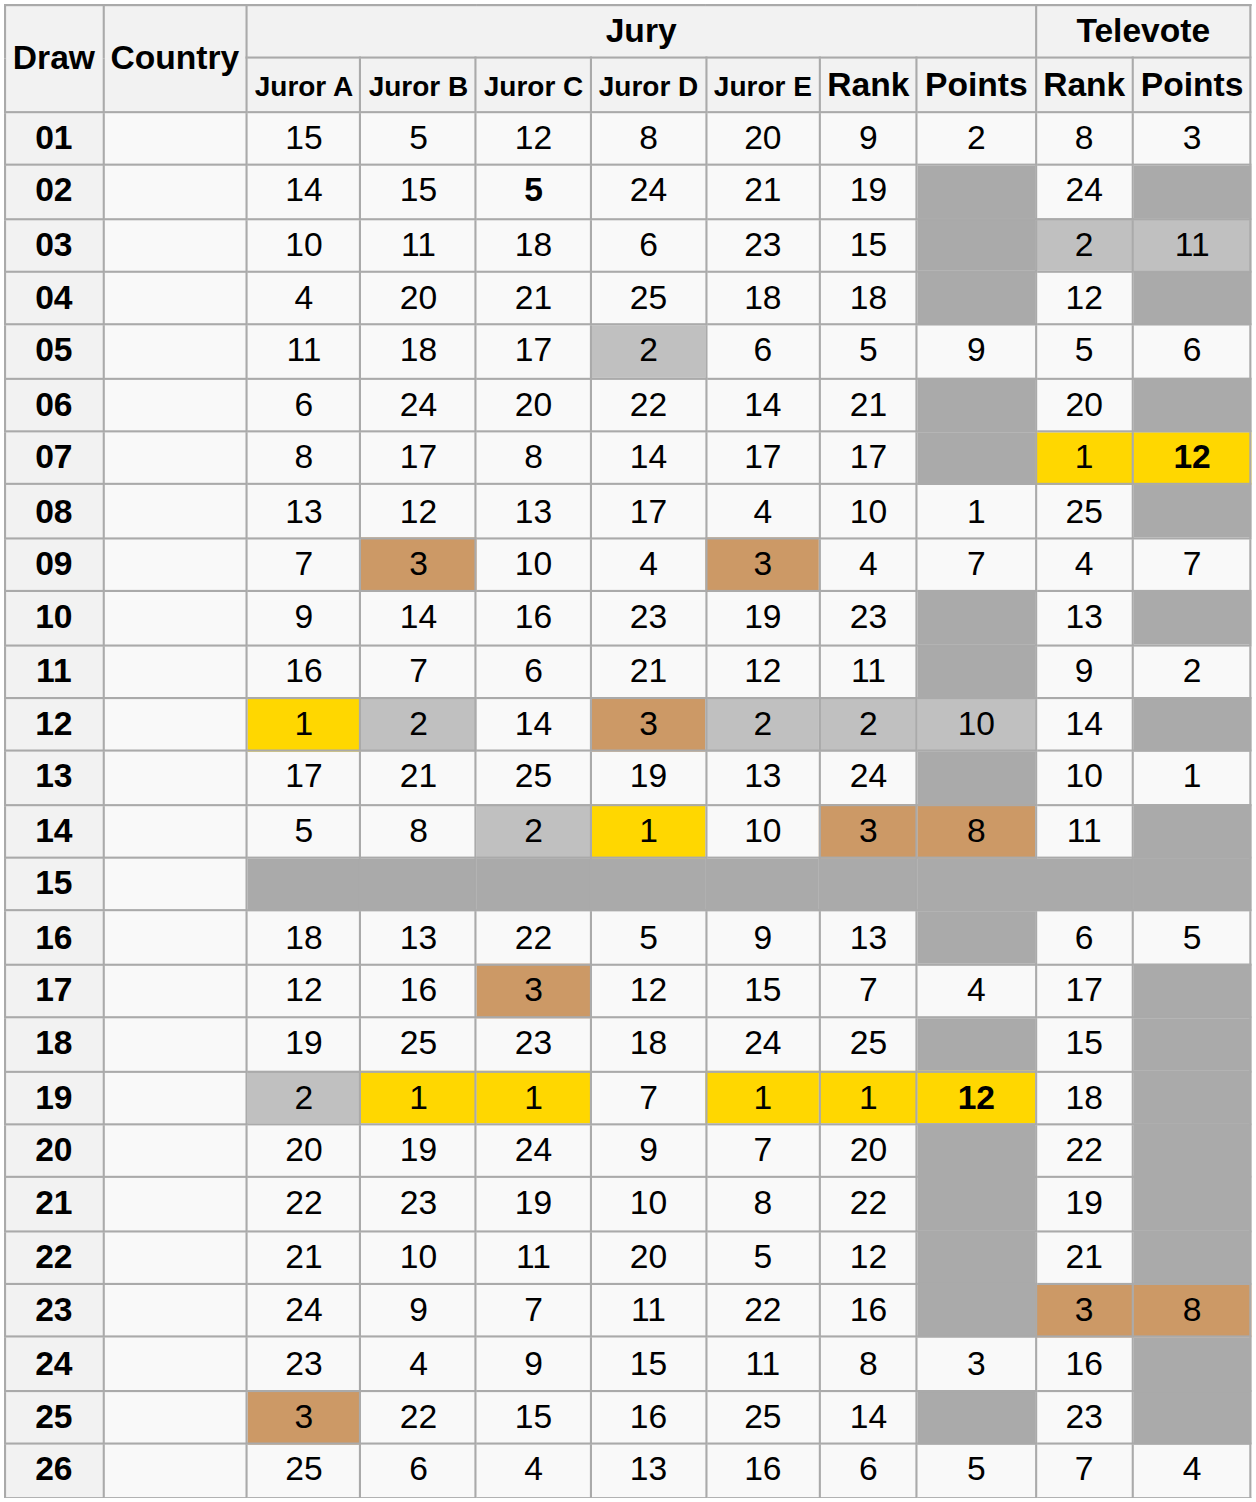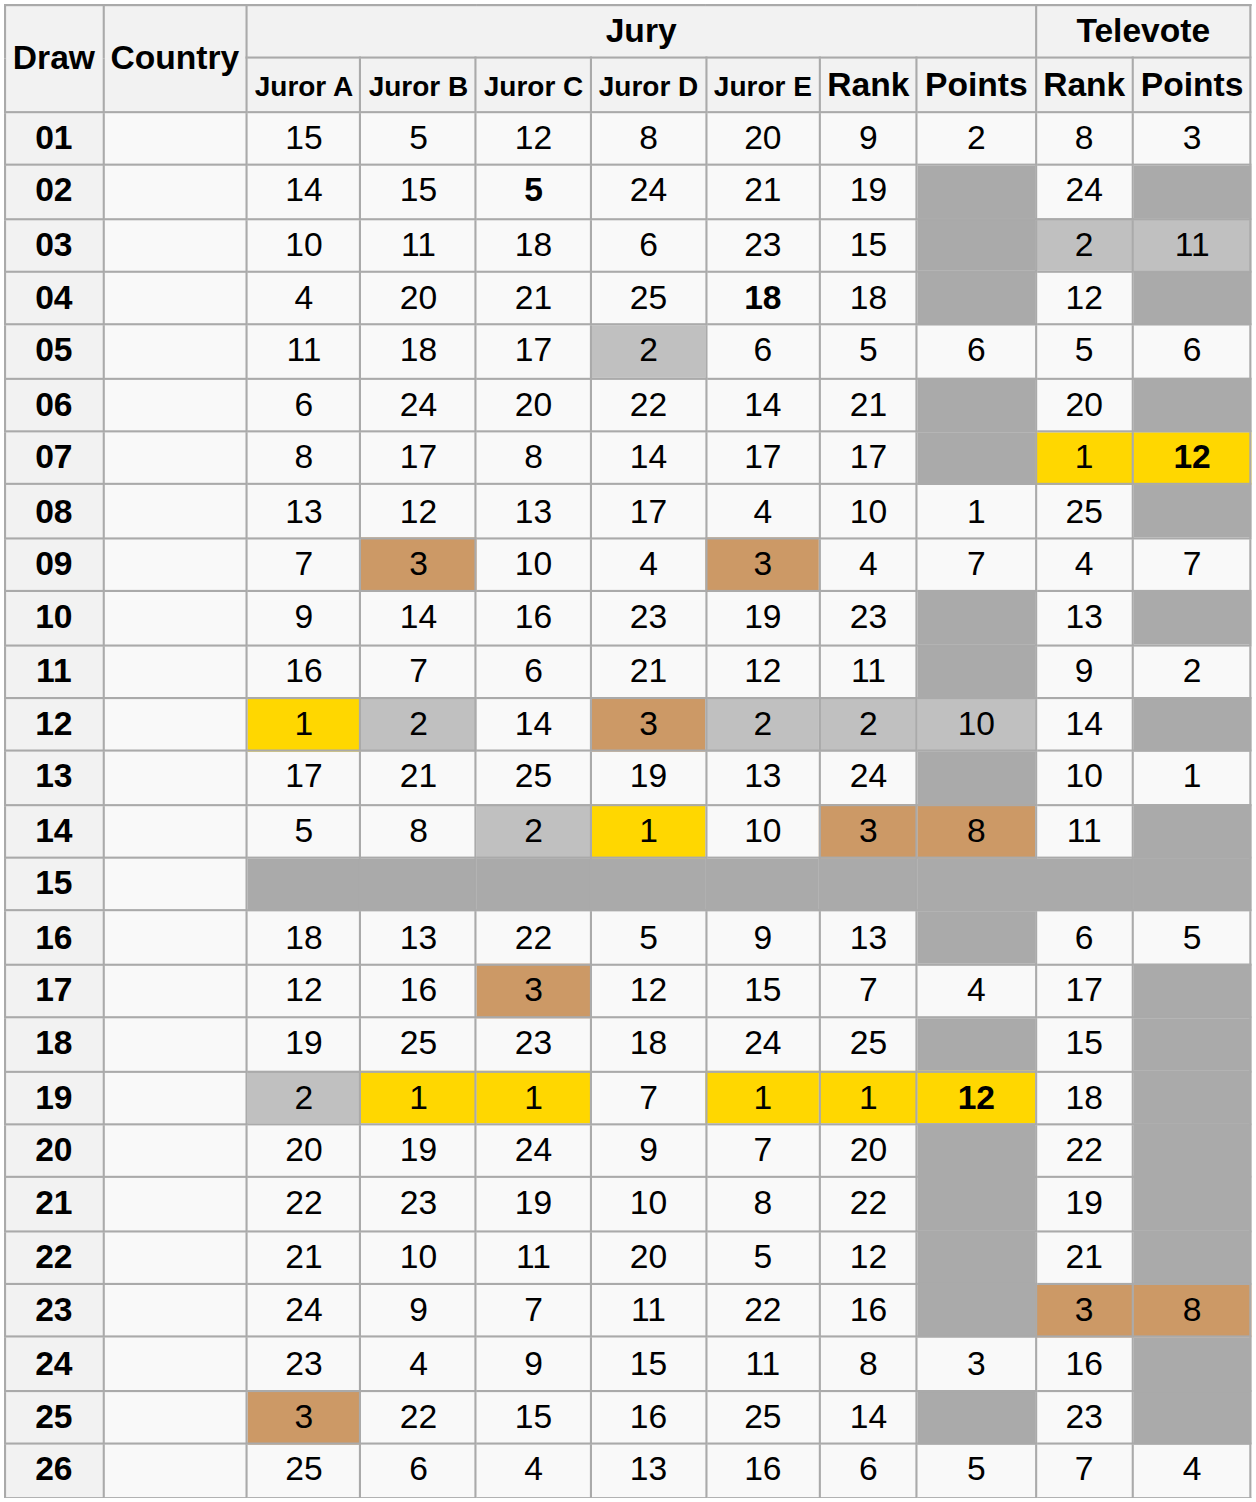(763, 297) normal -> (763, 297) bold
(976, 350) 9 -> (976, 350) 6
